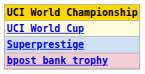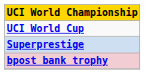(45, 29) lightyellow background -> (45, 29) no background
